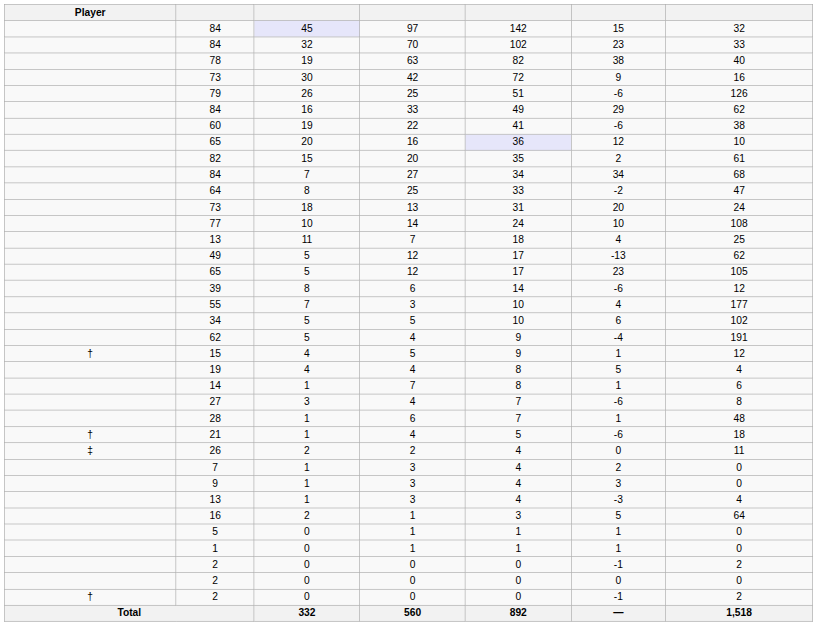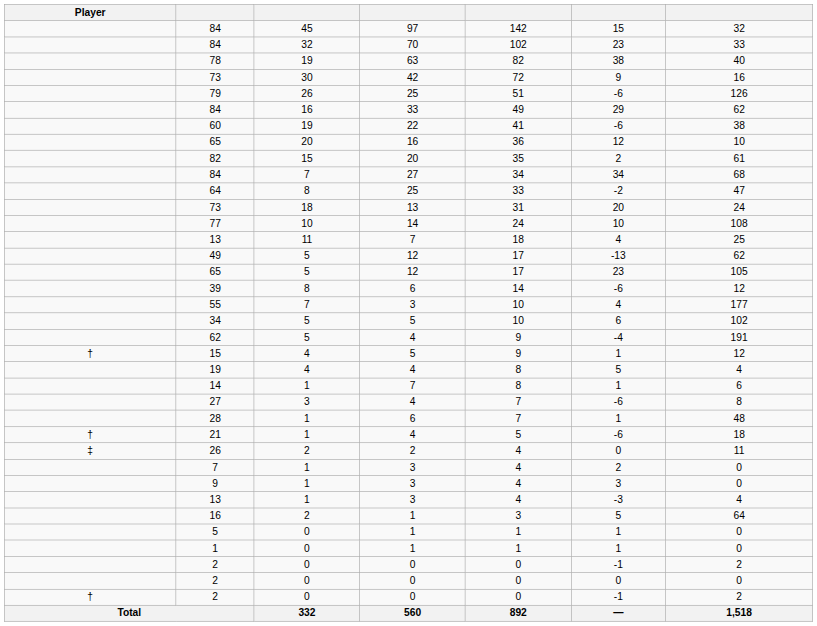(307, 28) lavender background -> (307, 28) no background
(518, 142) lavender background -> (518, 142) no background
